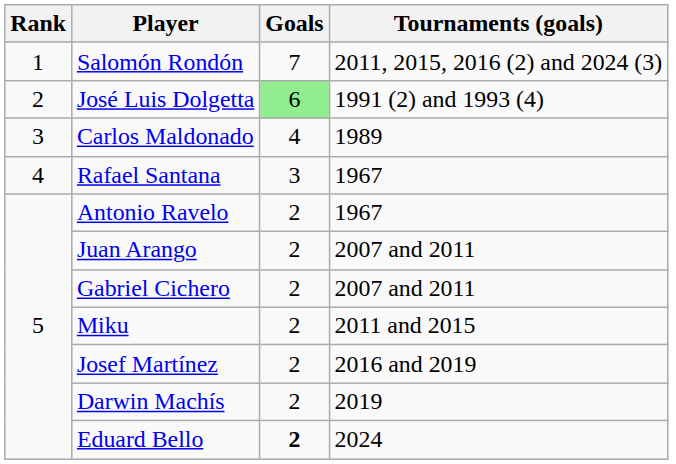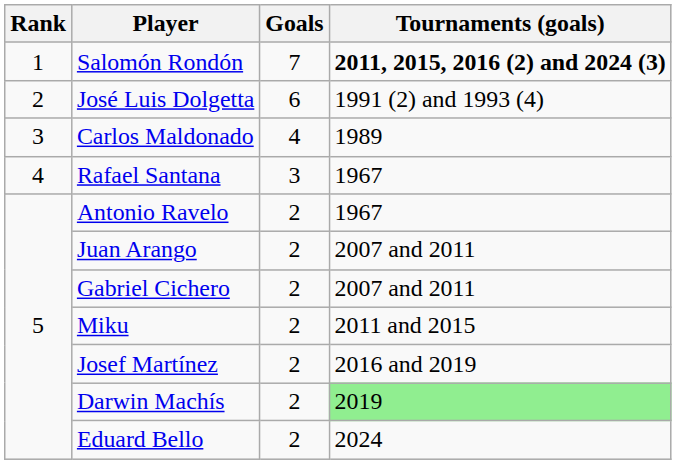(498, 61) normal -> (500, 61) bold
(294, 99) lightgreen background -> (294, 99) no background
(358, 401) no background -> (358, 401) lightgreen background
(294, 439) bold -> (294, 439) normal
